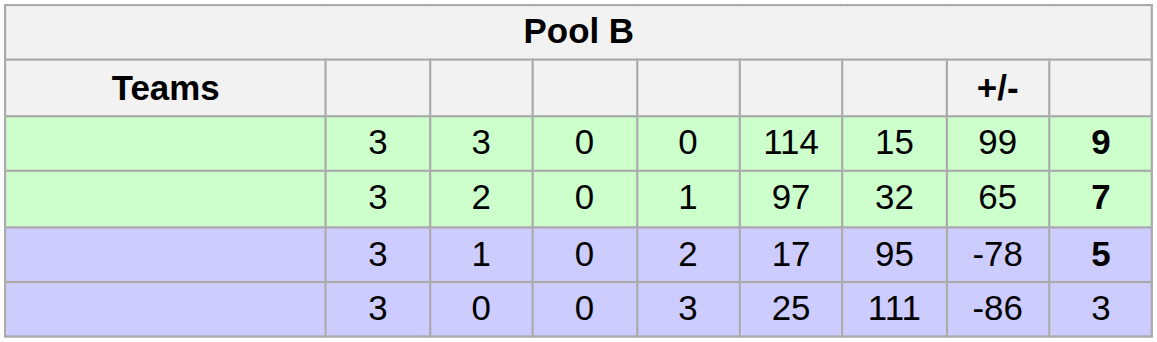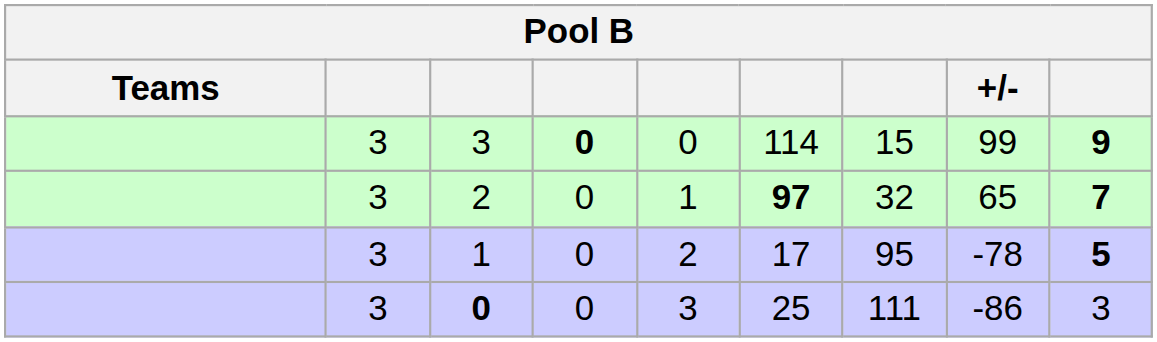(585, 142) normal -> (585, 142) bold
(791, 198) normal -> (791, 198) bold
(481, 308) normal -> (481, 308) bold
